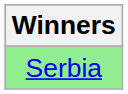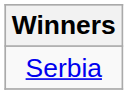(64, 67) lightgreen background -> (64, 67) no background
